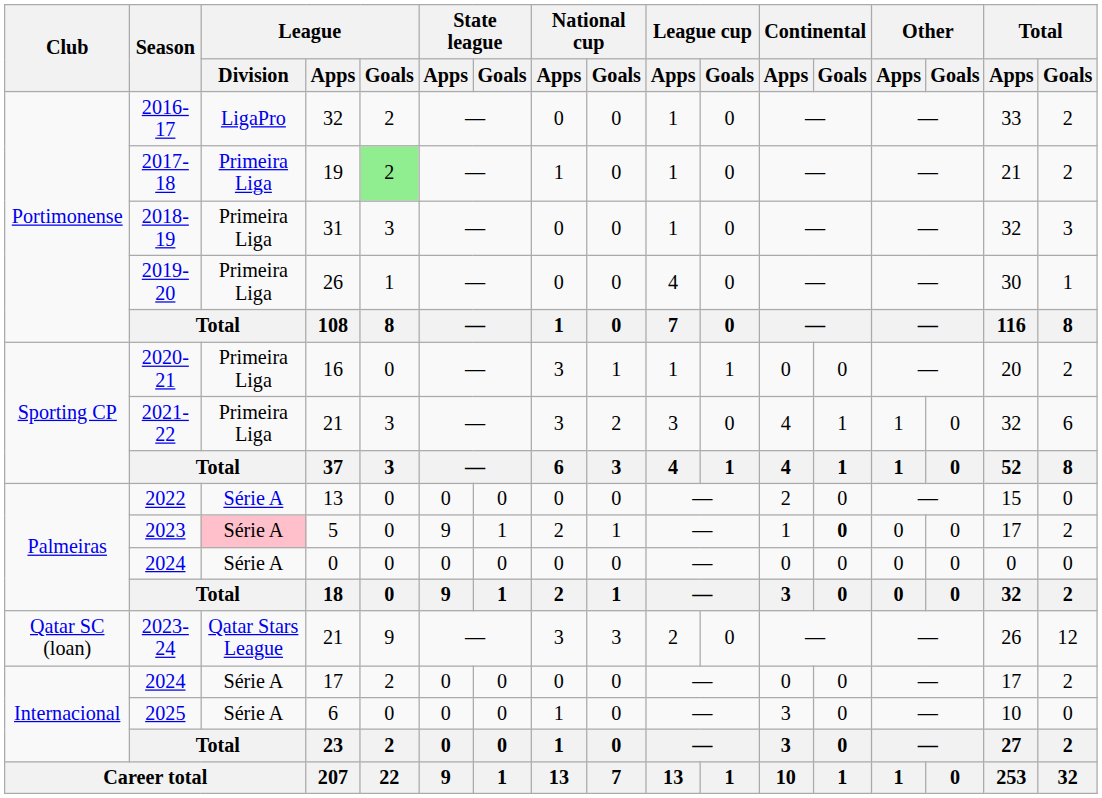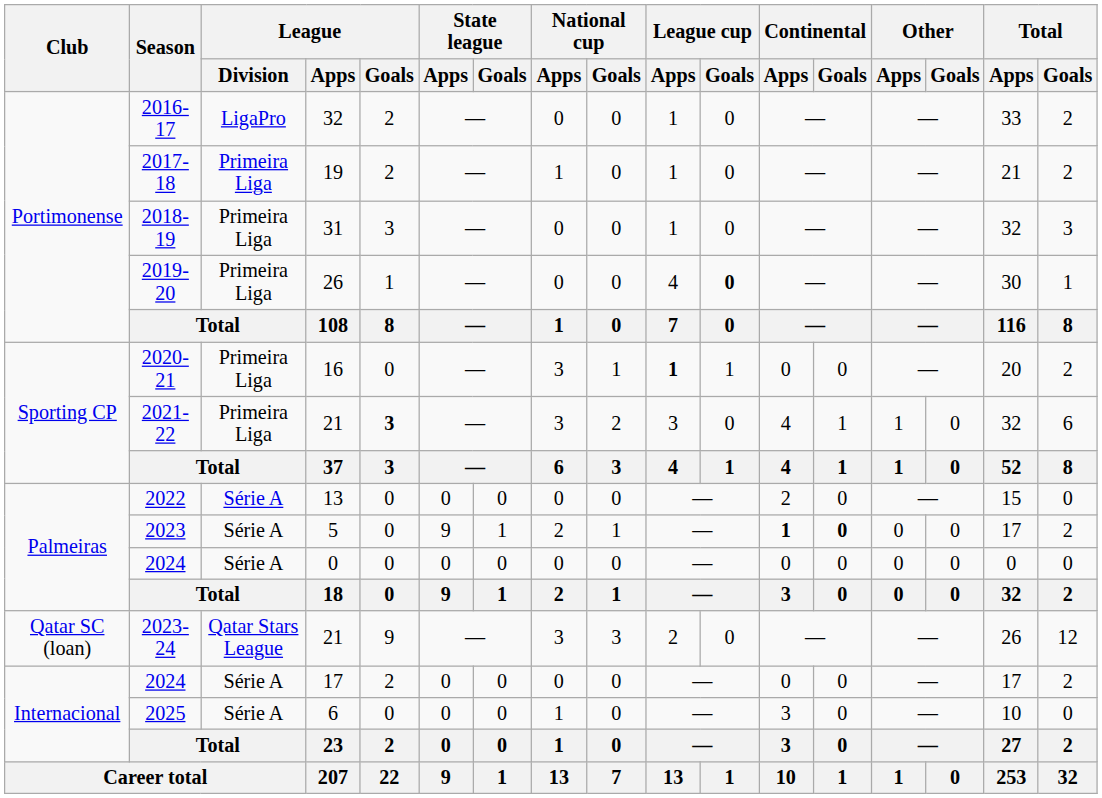(389, 173) lightgreen background -> (389, 173) no background
(730, 282) normal -> (730, 282) bold
(673, 369) normal -> (673, 369) bold
(389, 423) normal -> (389, 423) bold
(253, 530) pink background -> (253, 530) no background
(786, 530) normal -> (786, 530) bold
